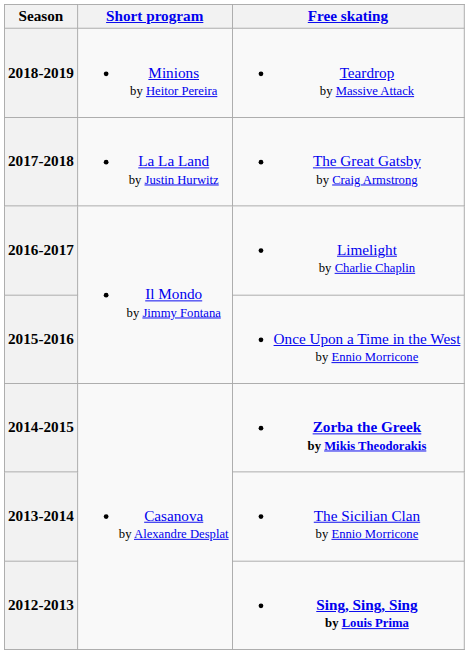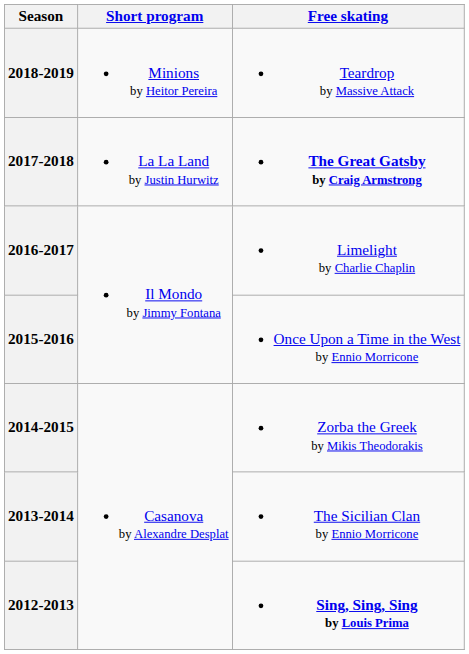(348, 170) normal -> (348, 170) bold
(348, 436) bold -> (348, 436) normal
